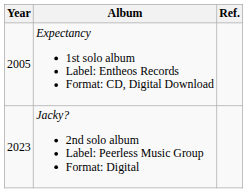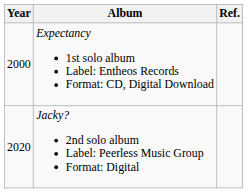(19, 64) 2005 -> (19, 64) 2000
(19, 146) 2023 -> (19, 146) 2020
